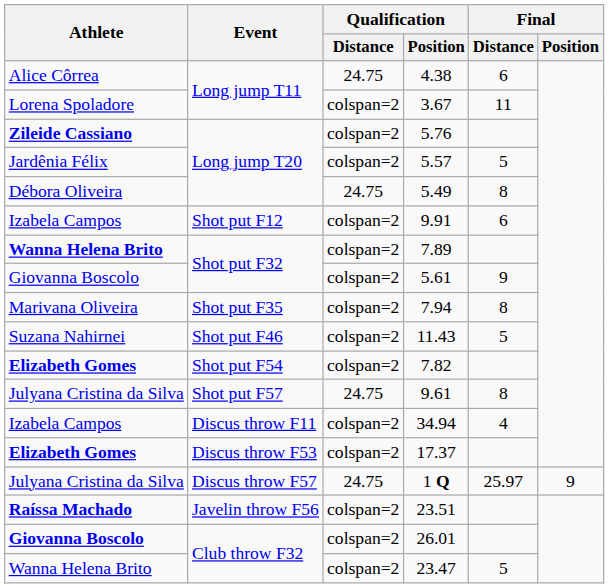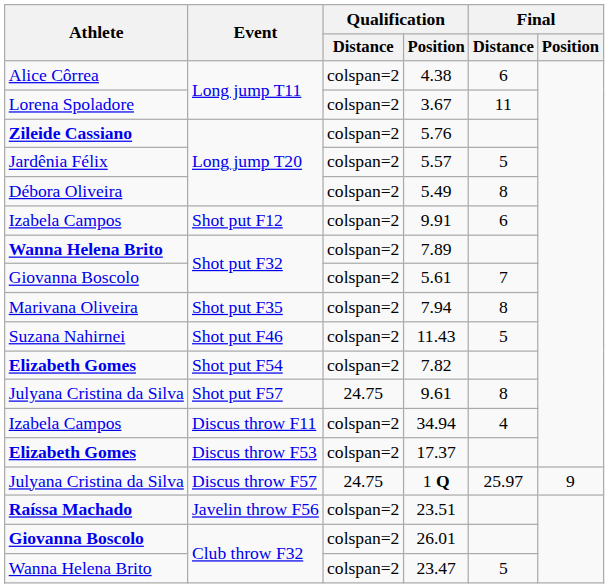(363, 75) 24.75 -> (363, 75) colspan=2
(363, 191) 24.75 -> (363, 191) colspan=2
(503, 278) 9 -> (503, 278) 7
